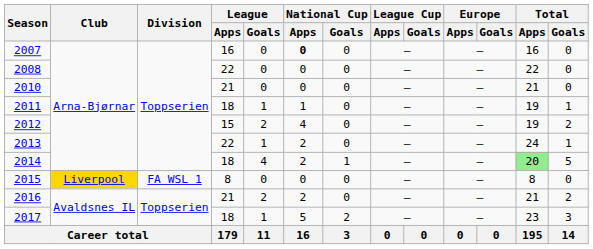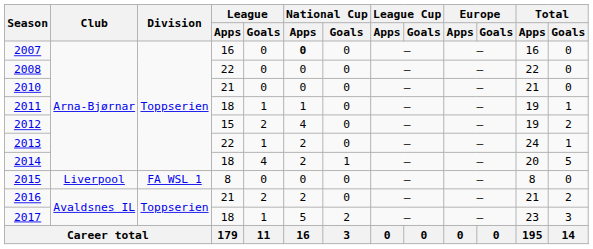(532, 161) lightgreen background -> (532, 161) no background
(94, 180) gold background -> (94, 180) no background
